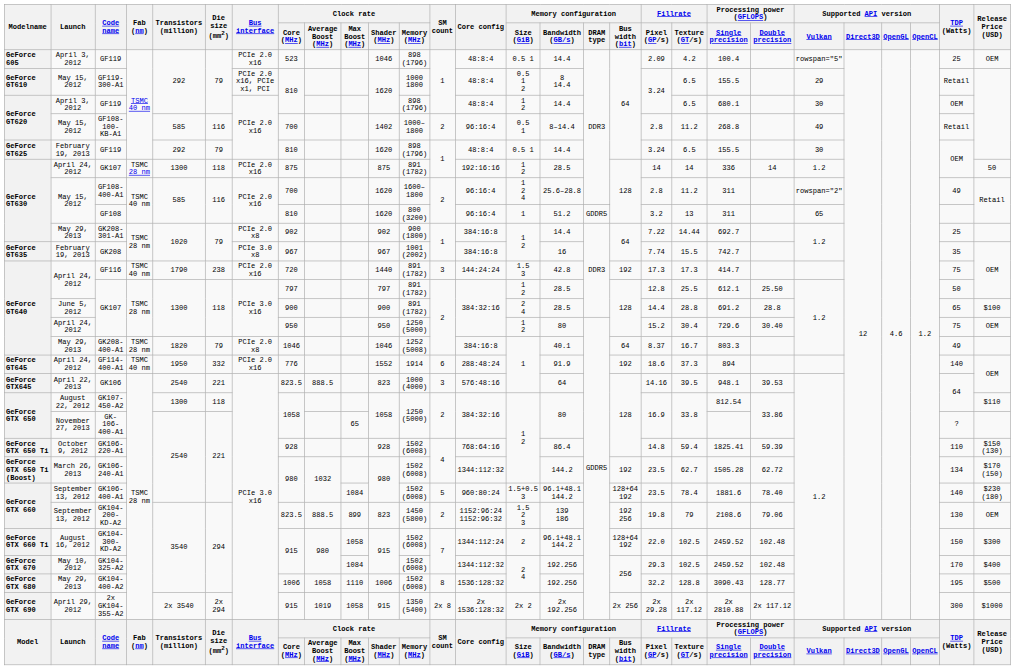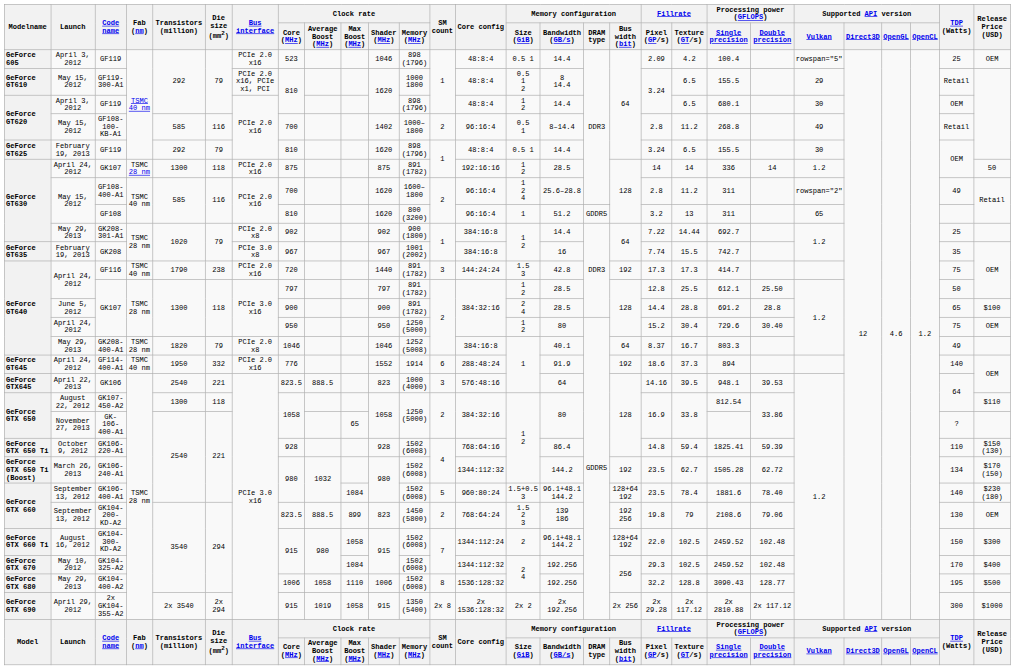(481, 515) 1152:96:24 1152:96:32 -> (481, 515) 768:64:24
